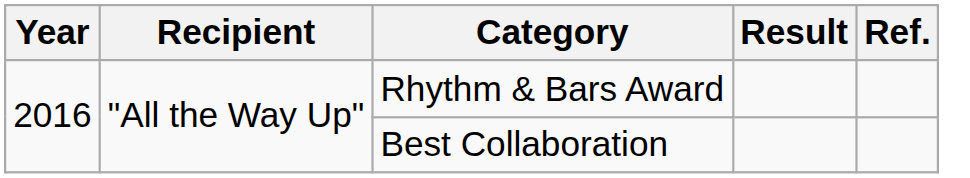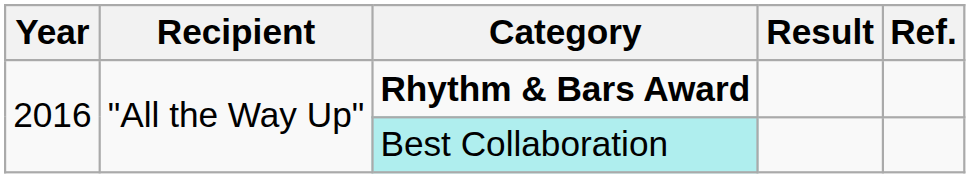(552, 88) normal -> (565, 88) bold
(524, 144) no background -> (524, 144) paleturquoise background
